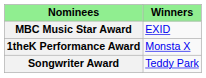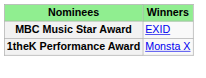- row: (74, 64)
